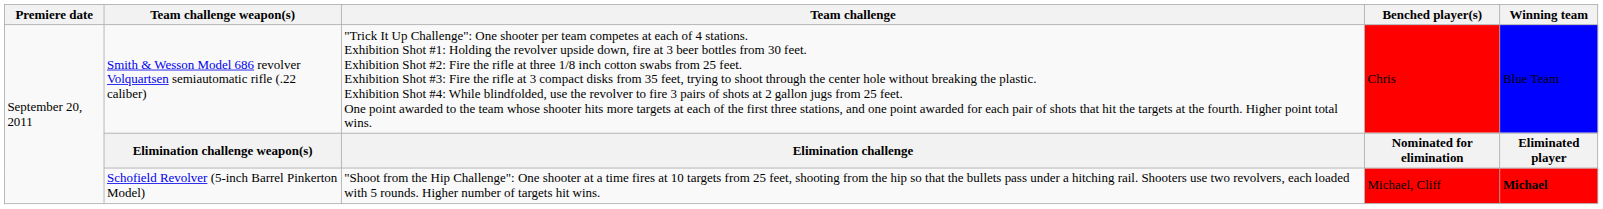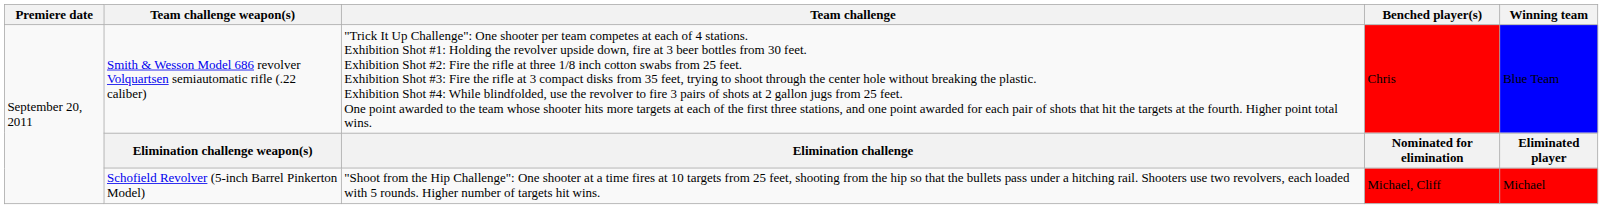(1525, 185) bold -> (1524, 185) normal
